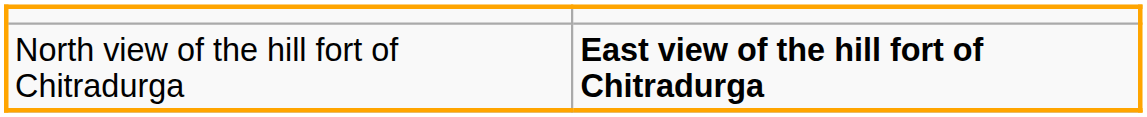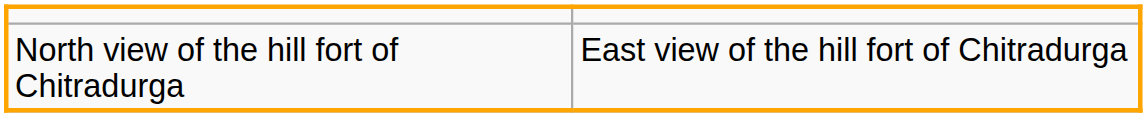(782, 68) bold -> (854, 50) normal
